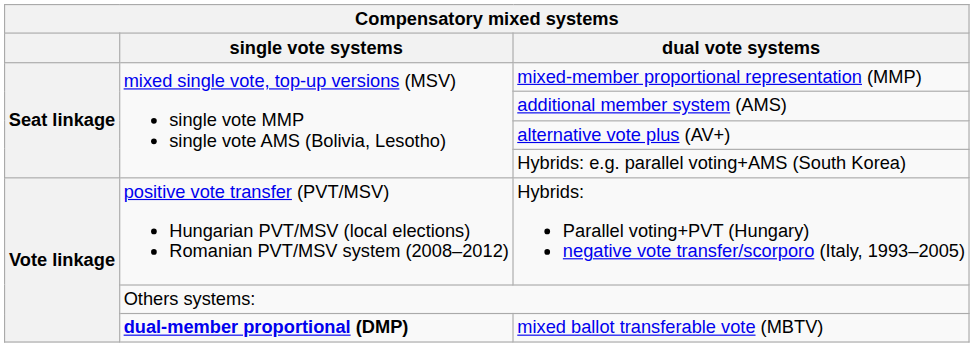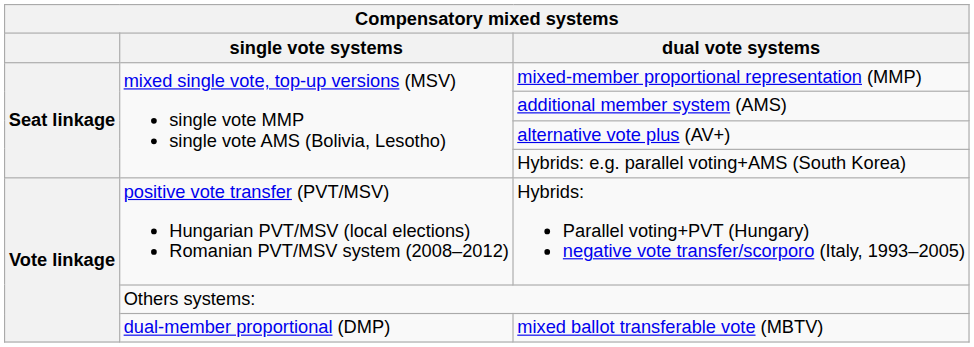(266, 327) bold -> (257, 327) normal
